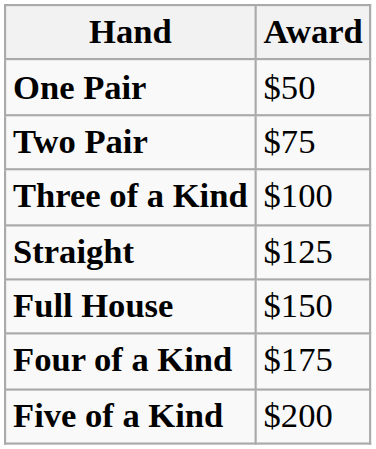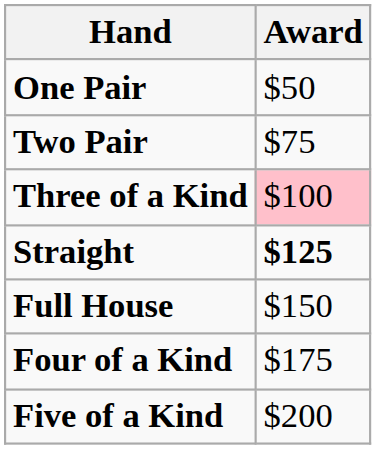(298, 196) no background -> (298, 196) pink background
(298, 251) normal -> (298, 251) bold
